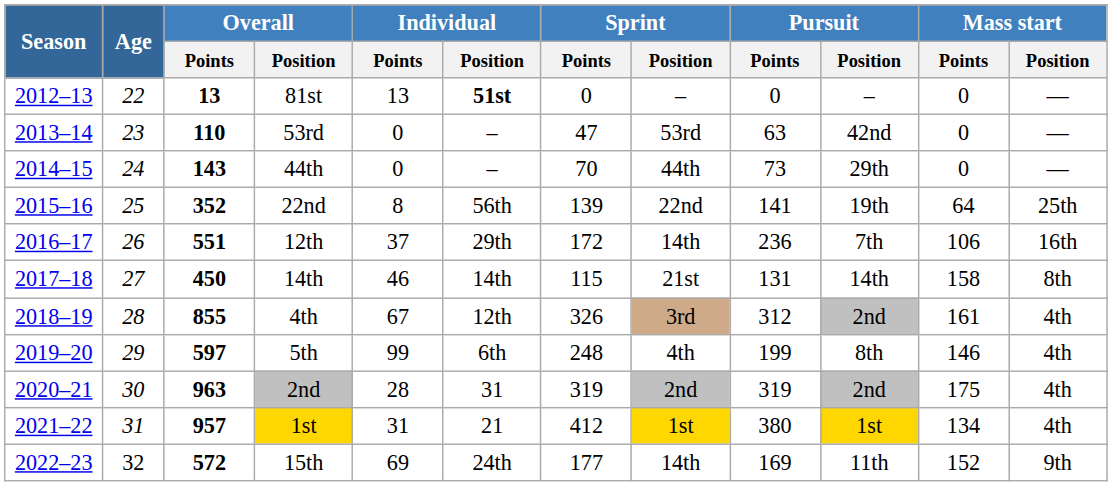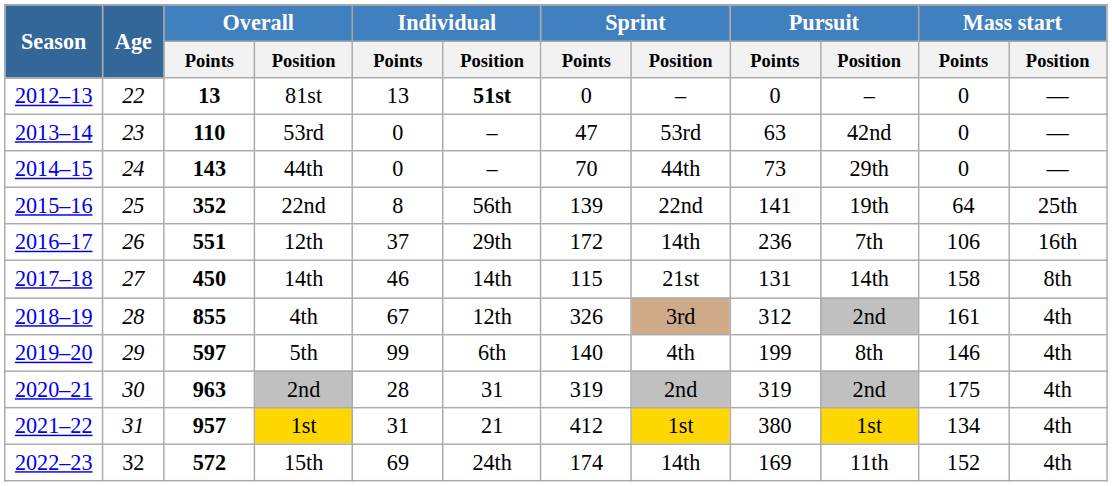(586, 352) 248 -> (586, 352) 140
(586, 462) 177 -> (586, 462) 174
(1058, 462) 9th -> (1058, 462) 4th
